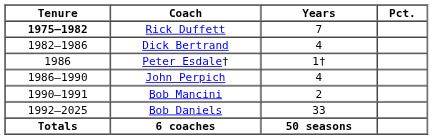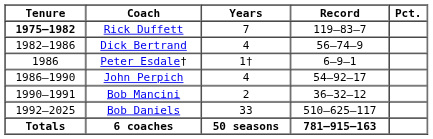+ column: (340, 13)
